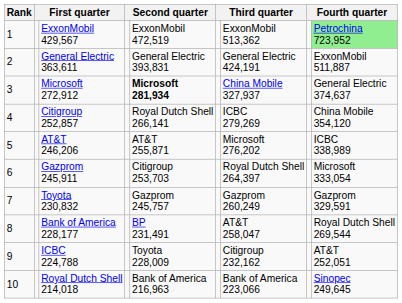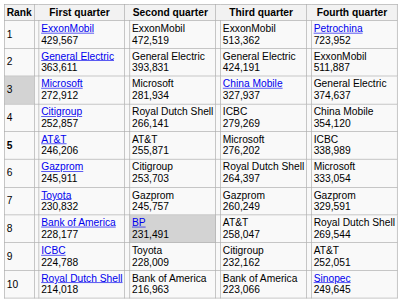(338, 34) lightgreen background -> (338, 34) no background
(10, 90) no background -> (10, 90) lightgrey background
(155, 90) bold -> (153, 90) normal
(10, 145) normal -> (10, 145) bold
(150, 228) no background -> (150, 228) lightgrey background
